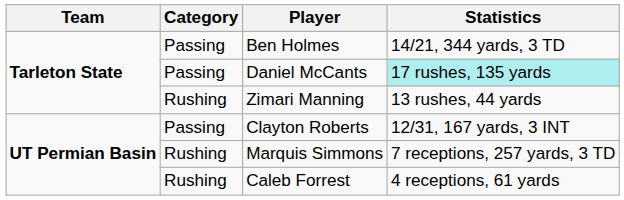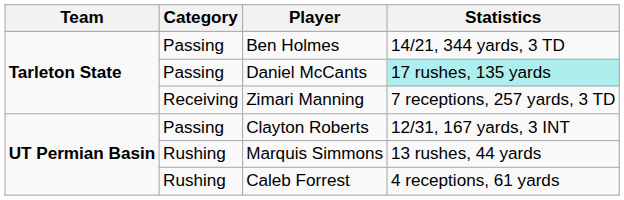(195, 99) Rushing -> (201, 99) Receiving
(466, 99) 13 rushes, 44 yards -> (503, 99) 7 receptions, 257 yards, 3 TD
(503, 153) 7 receptions, 257 yards, 3 TD -> (466, 153) 13 rushes, 44 yards
